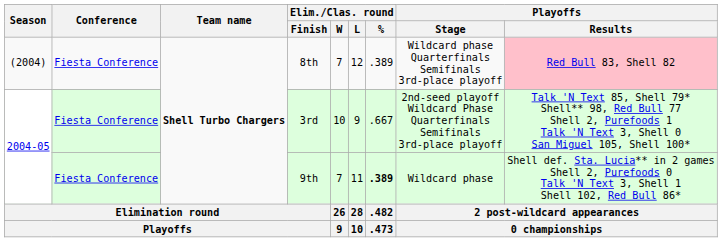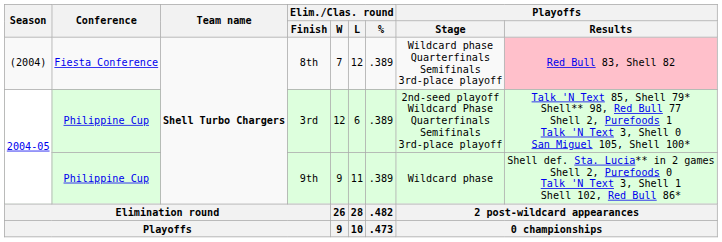(106, 121) Fiesta Conference -> (106, 121) Philippine Cup
(339, 121) 10 -> (339, 121) 12
(357, 121) 9 -> (357, 121) 6
(381, 121) .667 -> (381, 121) .389
(106, 178) Fiesta Conference -> (106, 178) Philippine Cup
(339, 178) 7 -> (339, 178) 9
(381, 178) bold -> (381, 178) normal
